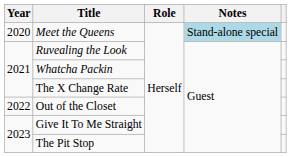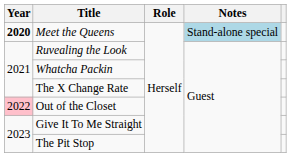(19, 32) normal -> (19, 32) bold
(19, 106) no background -> (19, 106) pink background
